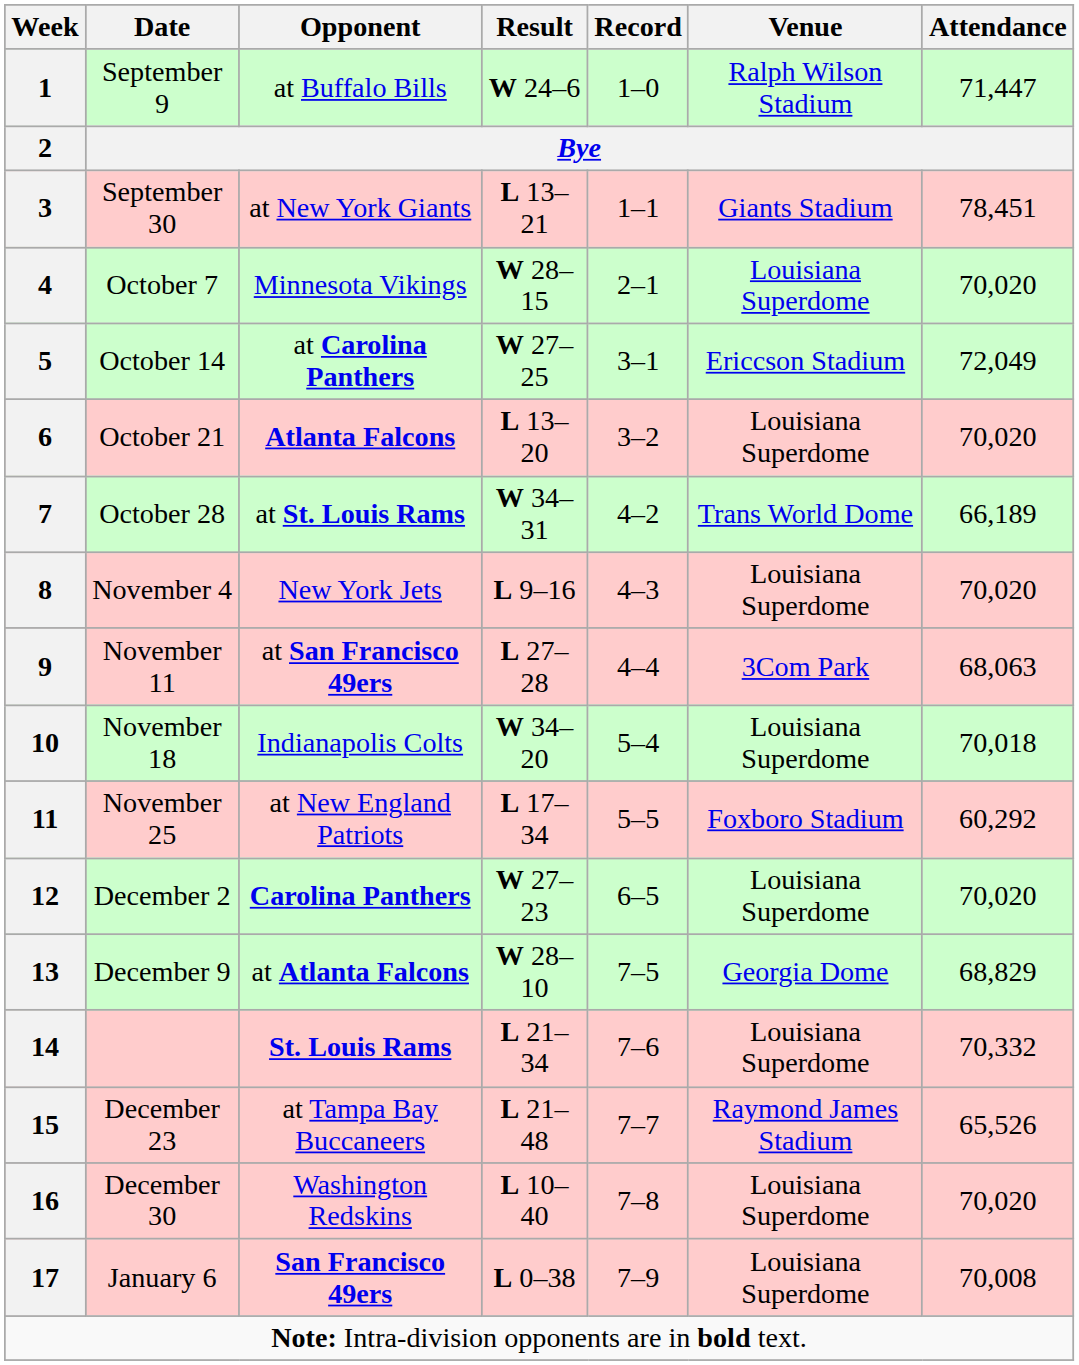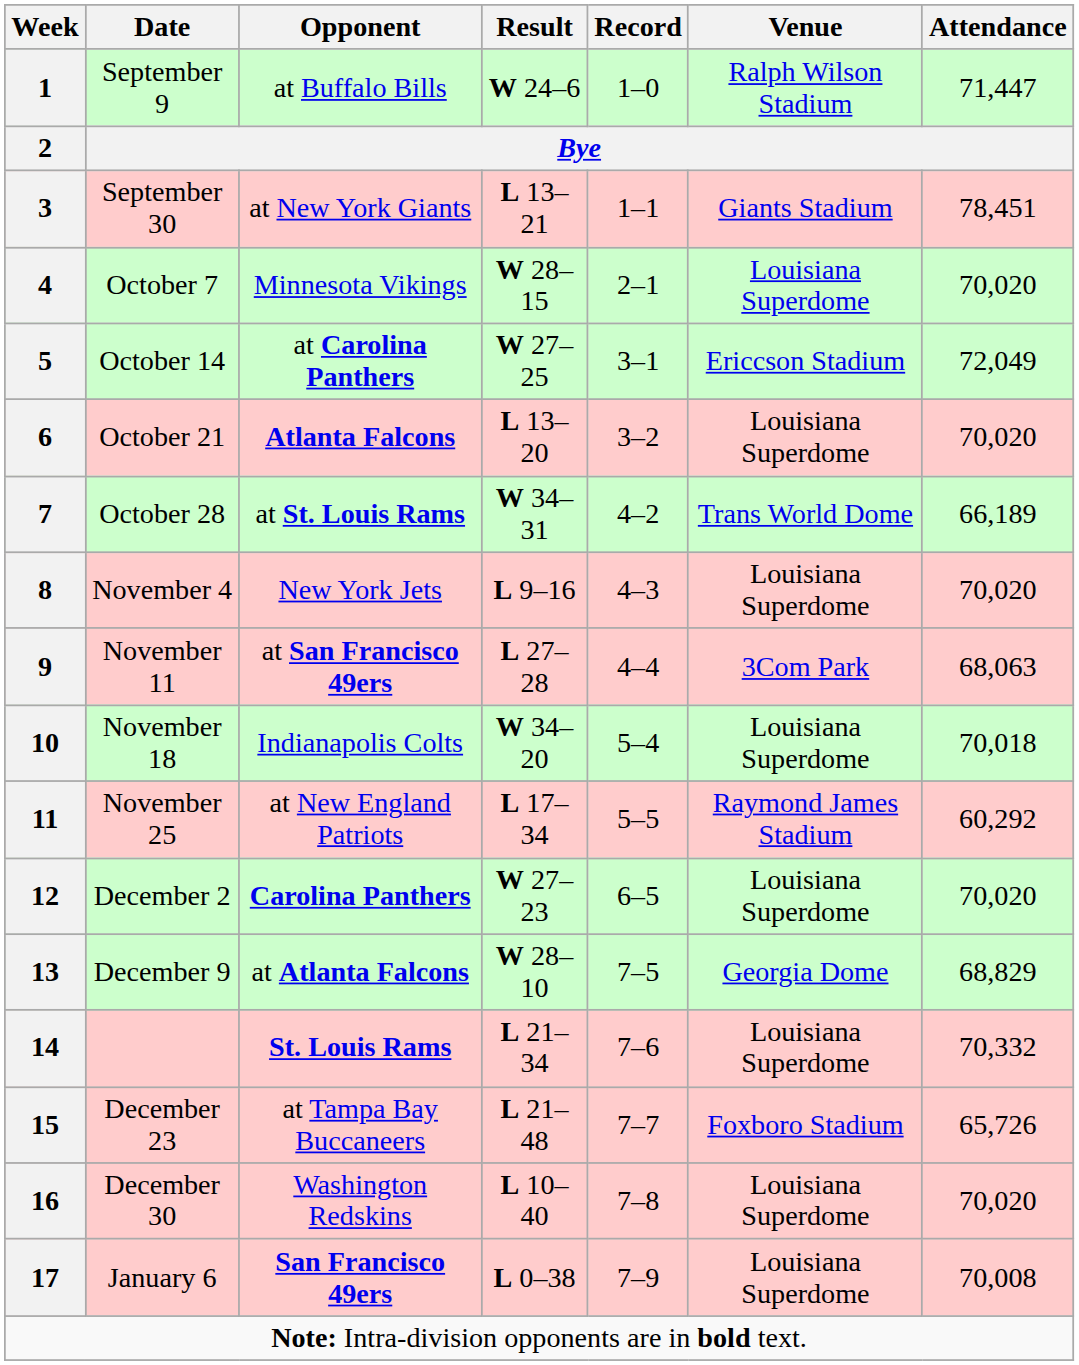(805, 819) Foxboro Stadium -> (805, 819) Raymond James Stadium
(805, 1124) Raymond James Stadium -> (805, 1124) Foxboro Stadium
(998, 1124) 65,526 -> (998, 1124) 65,726
